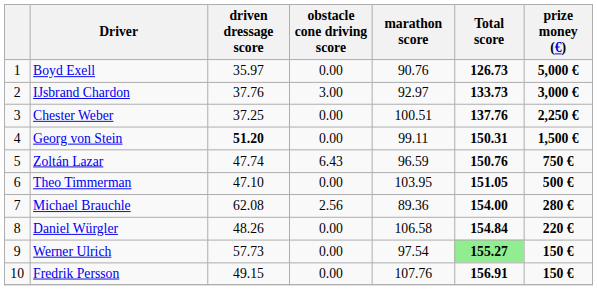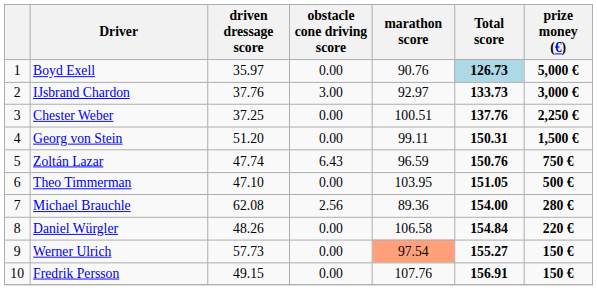(489, 71) no background -> (489, 71) lightblue background
(248, 138) bold -> (248, 138) normal
(413, 251) no background -> (413, 251) lightsalmon background
(489, 251) lightgreen background -> (489, 251) no background
